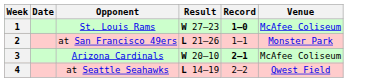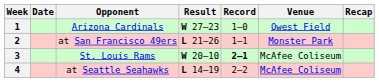+ column: (359, 12)
(118, 26) St. Louis Rams -> (118, 26) Arizona Cardinals
(240, 26) bold -> (240, 26) normal
(301, 26) McAfee Coliseum -> (301, 26) Qwest Field
(118, 56) Arizona Cardinals -> (118, 56) St. Louis Rams
(301, 70) Qwest Field -> (301, 70) McAfee Coliseum
